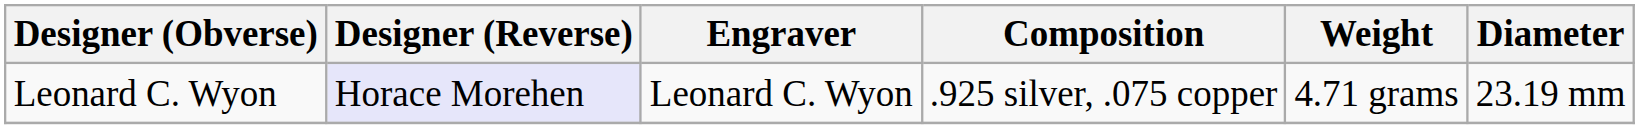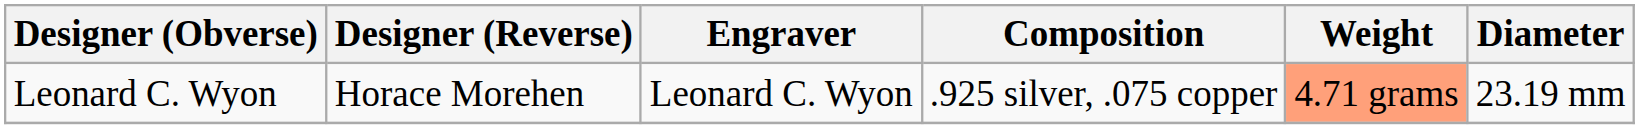(460, 92) lavender background -> (460, 92) no background
(1377, 92) no background -> (1377, 92) lightsalmon background
